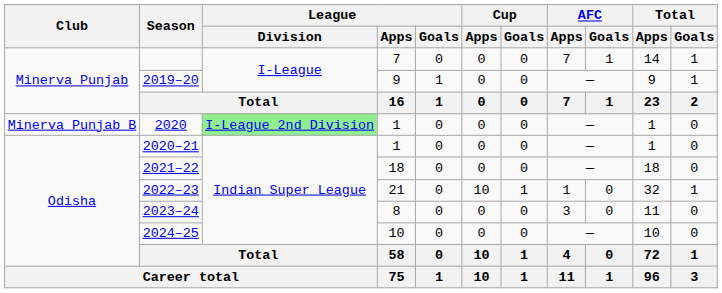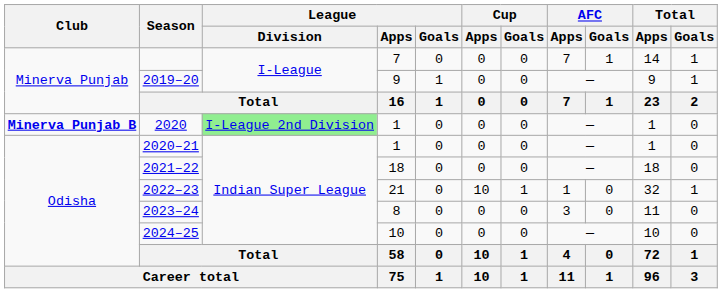(72, 125) normal -> (72, 125) bold
